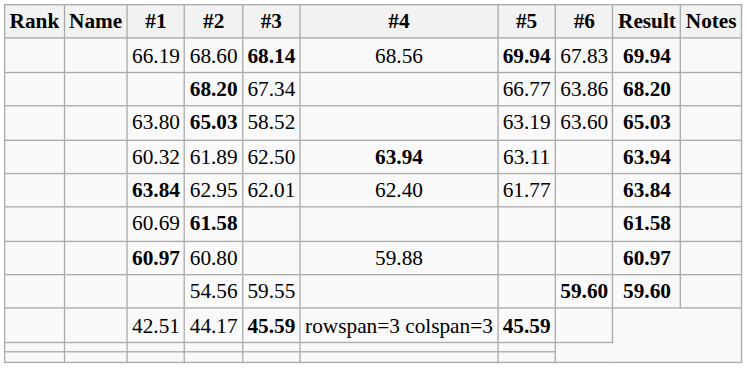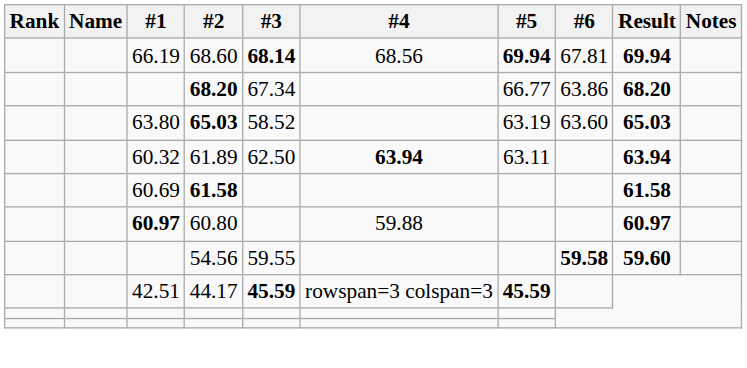(584, 55) 67.83 -> (584, 55) 67.81
- row: (156, 190)
(584, 291) 59.60 -> (584, 257) 59.58
